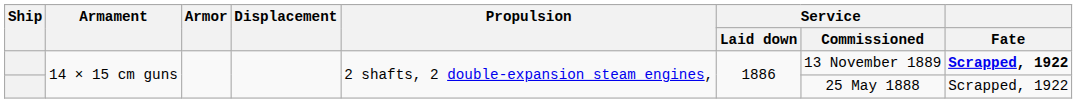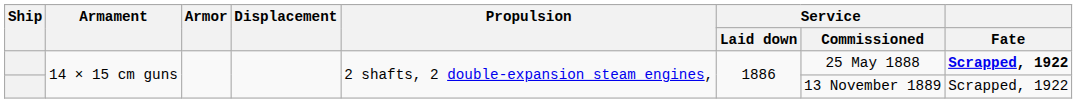(873, 63) 13 November 1889 -> (873, 63) 25 May 1888
(873, 86) 25 May 1888 -> (873, 86) 13 November 1889
